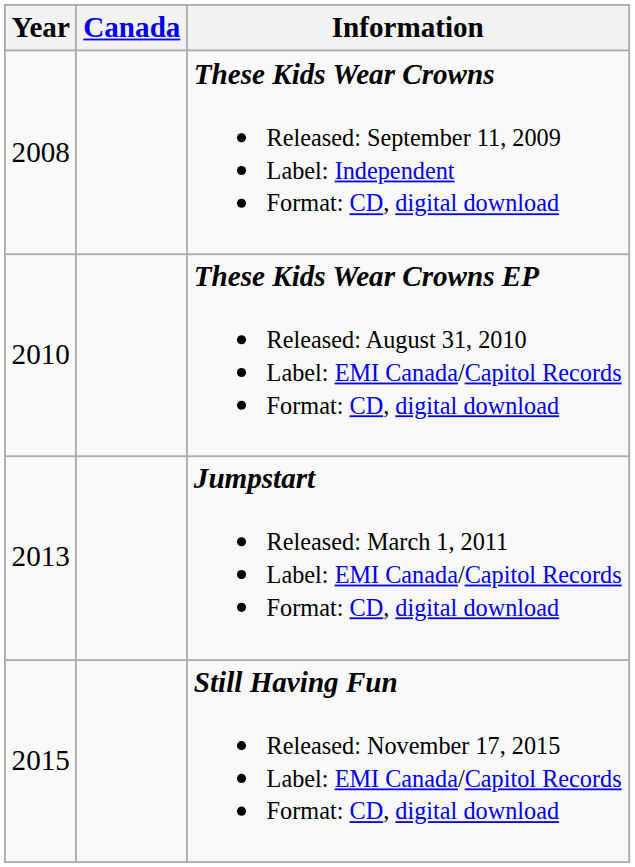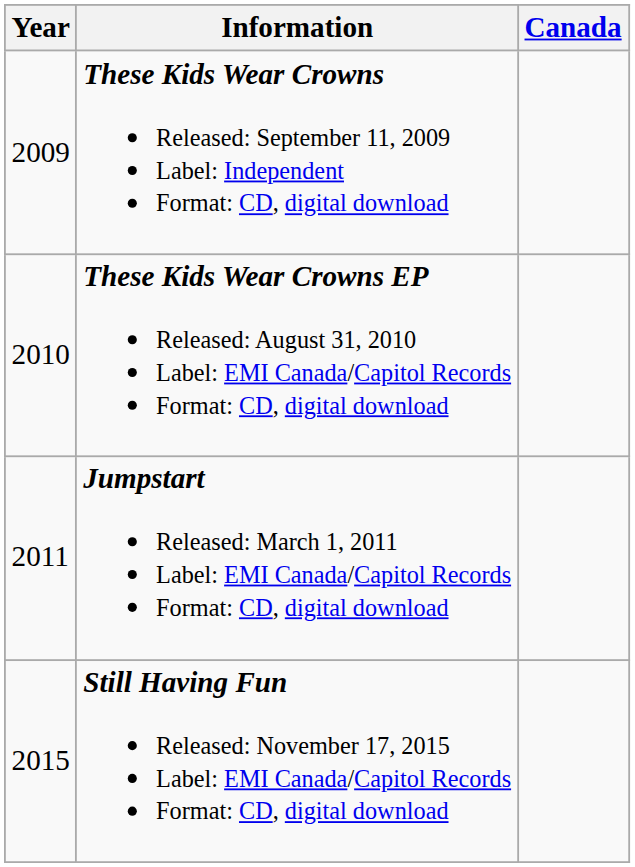columns swapped: (408, 27) <-> (132, 27)
(41, 152) 2008 -> (41, 152) 2009
(41, 557) 2013 -> (40, 557) 2011
